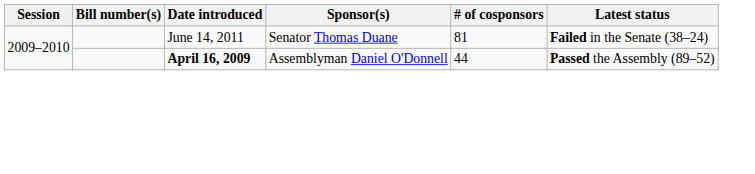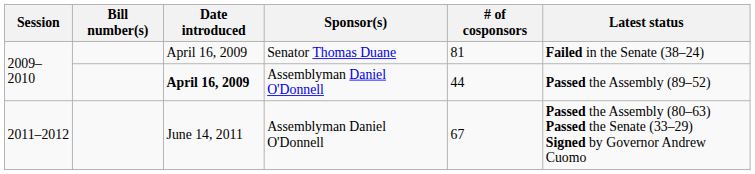(206, 37) June 14, 2011 -> (207, 52) April 16, 2009
+ row: (38, 135)
